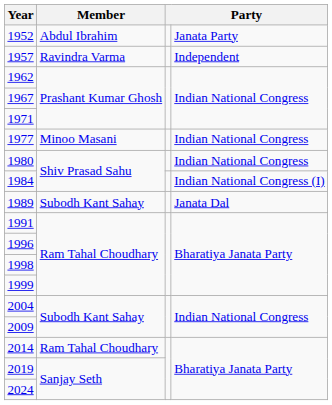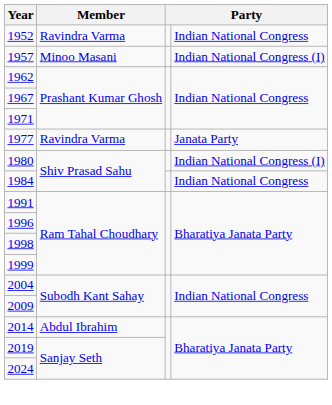(79, 35) Abdul Ibrahim -> (82, 35) Ravindra Varma
(206, 35) Janata Party -> (241, 35) Indian National Congress
(82, 56) Ravindra Varma -> (78, 56) Minoo Masani
(207, 56) Independent -> (249, 56) Indian National Congress (I)
(78, 139) Minoo Masani -> (82, 139) Ravindra Varma
(241, 139) Indian National Congress -> (206, 139) Janata Party
(241, 160) Indian National Congress -> (249, 160) Indian National Congress (I)
(249, 181) Indian National Congress (I) -> (241, 181) Indian National Congress
- row: (21, 202)
(99, 347) Ram Tahal Choudhary -> (79, 327) Abdul Ibrahim
